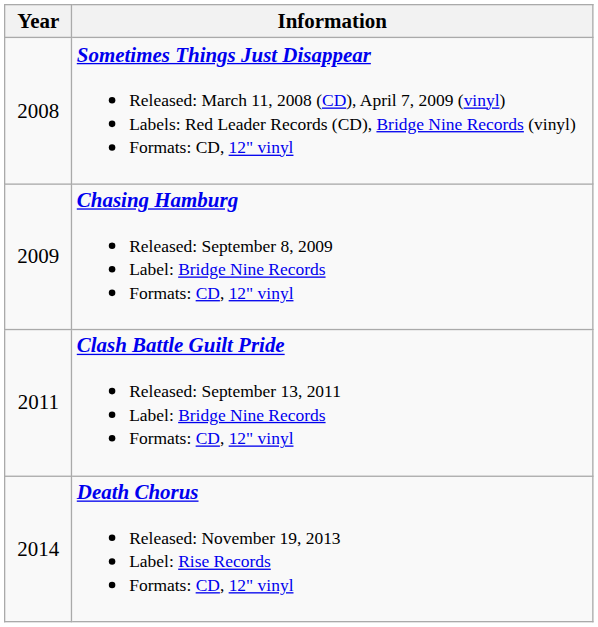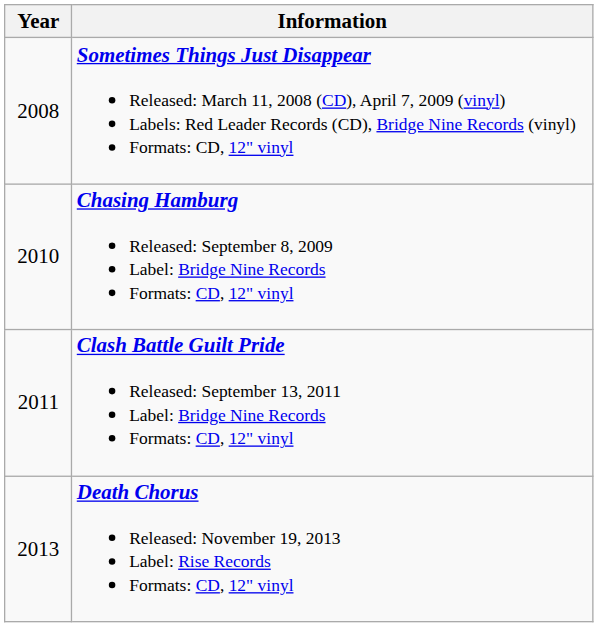(38, 256) 2009 -> (38, 256) 2010
(38, 548) 2014 -> (38, 548) 2013
